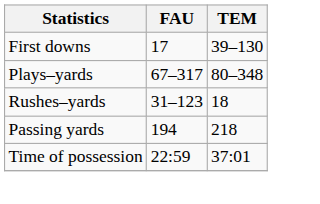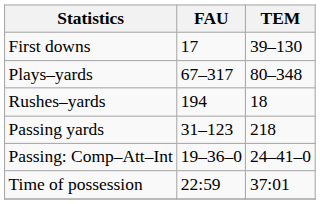(177, 101) 31–123 -> (194, 101) 194
(164, 129) 194 -> (207, 129) 31–123
+ row: (91, 157)
